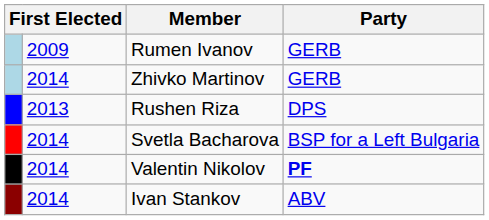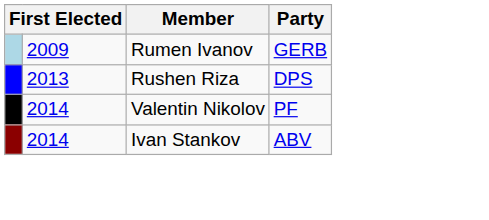- row: (198, 79)
- row: (205, 139)
(300, 169) bold -> (286, 109) normal
